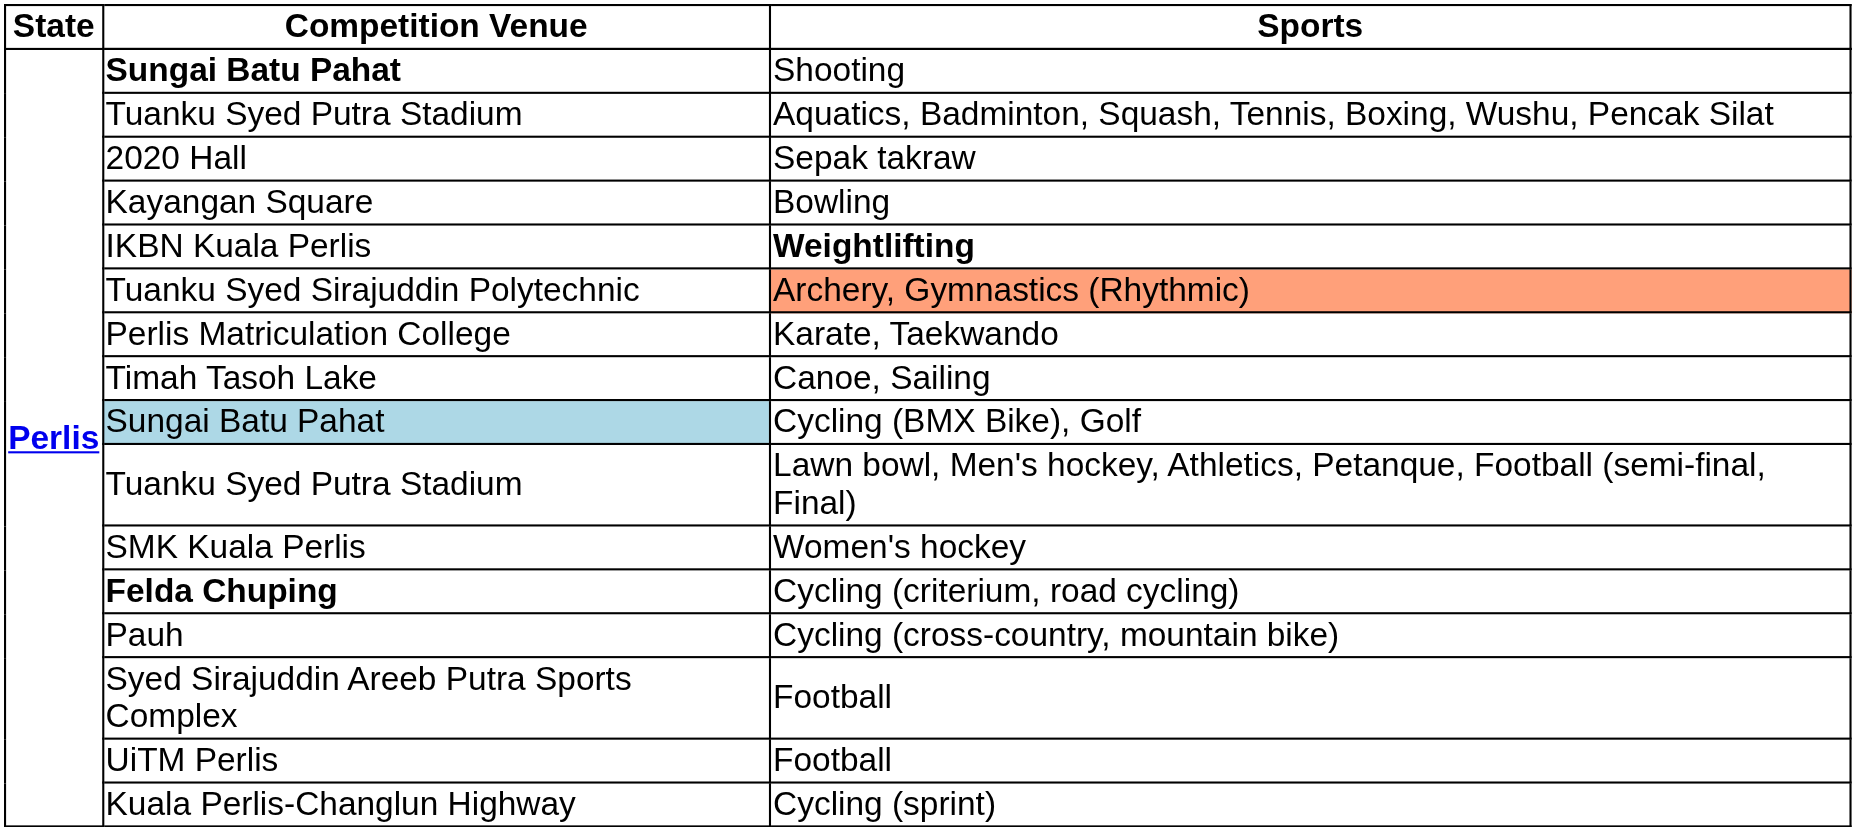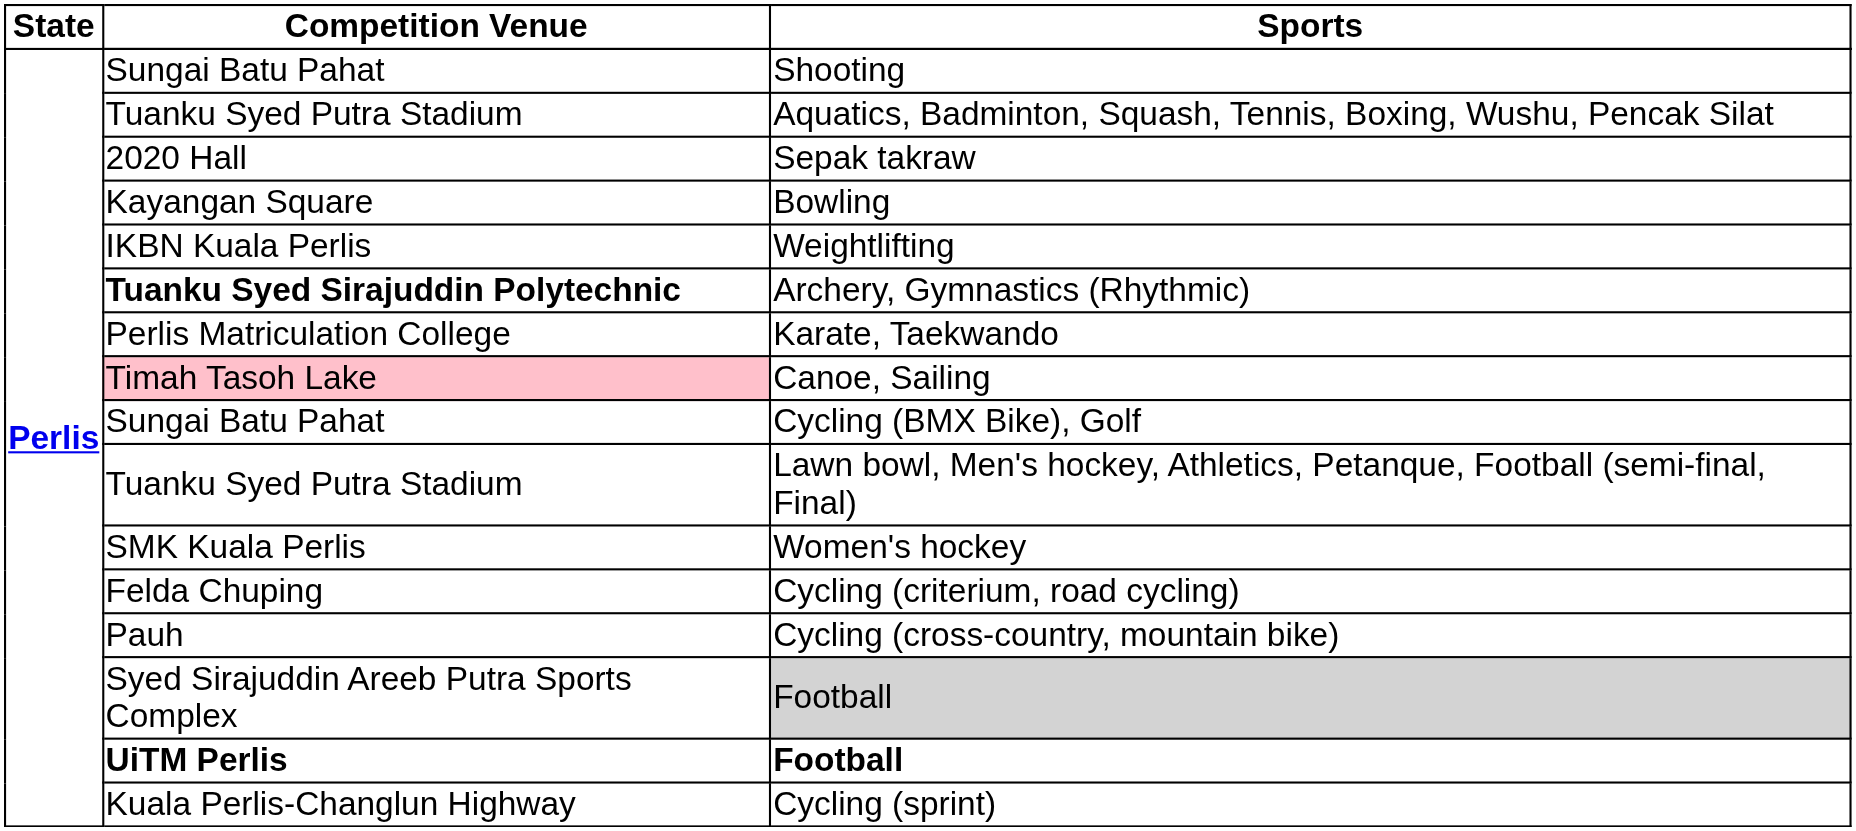(253, 70) bold -> (245, 70) normal
(874, 245) bold -> (864, 245) normal
(373, 289) normal -> (393, 289) bold
(1012, 289) lightsalmon background -> (1012, 289) no background
(241, 377) no background -> (241, 377) pink background
(245, 421) lightblue background -> (245, 421) no background
(222, 590) bold -> (214, 590) normal
(833, 697) no background -> (833, 697) lightgrey background
(192, 760) normal -> (197, 760) bold
(833, 760) normal -> (838, 760) bold
